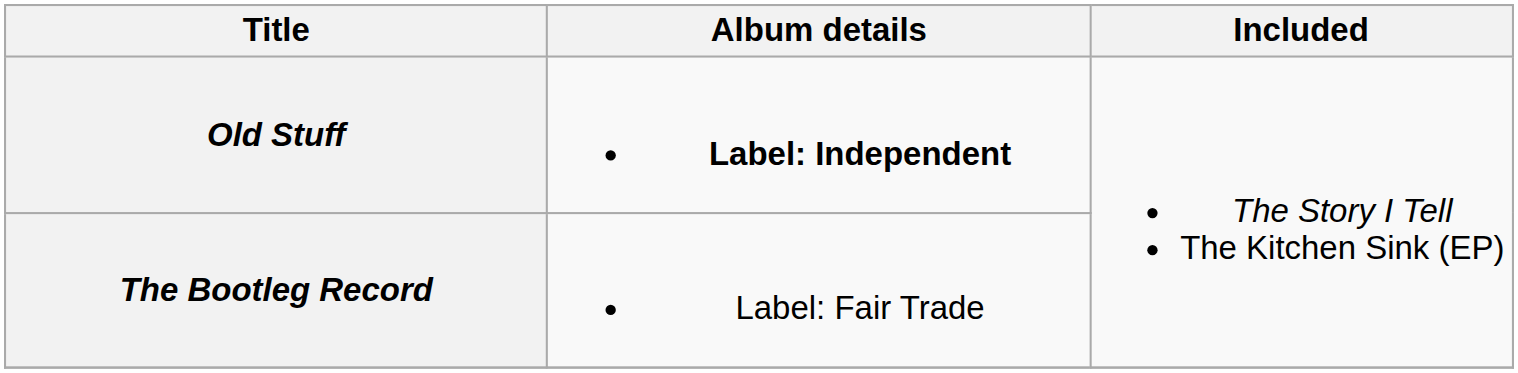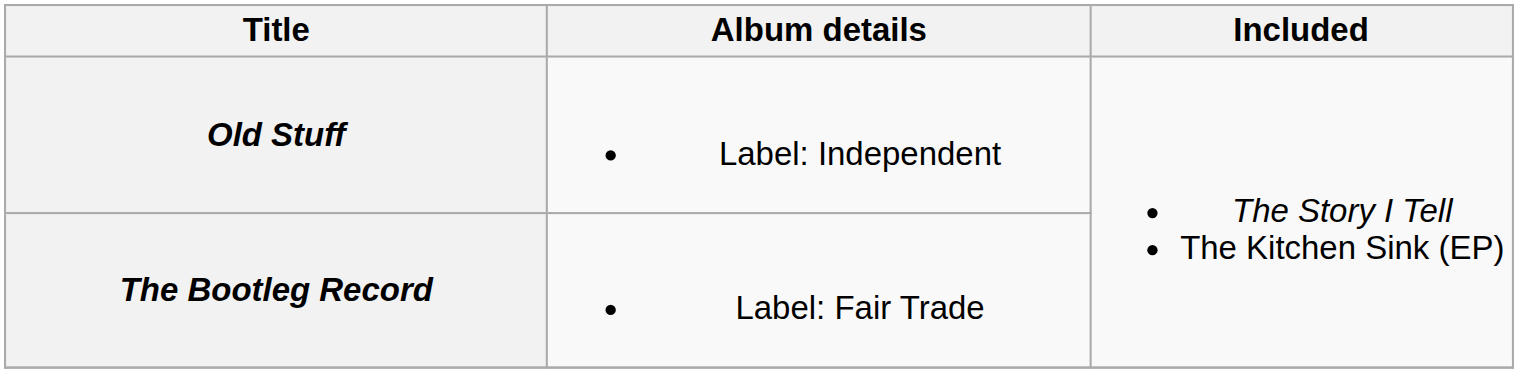(819, 153) bold -> (819, 153) normal
